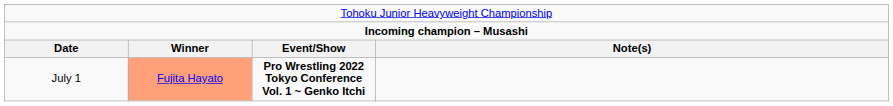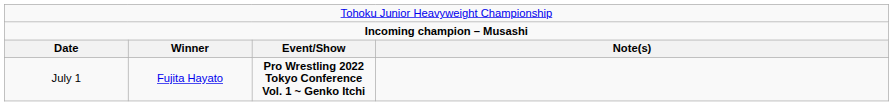(190, 79) lightsalmon background -> (190, 79) no background
